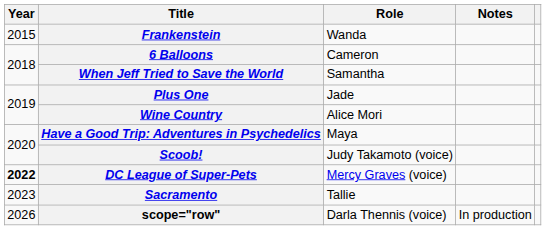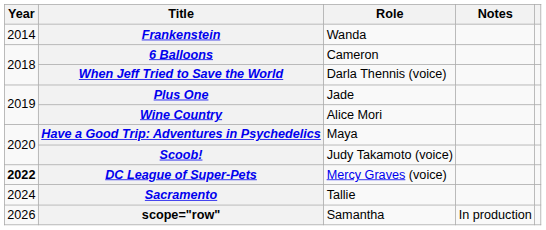(21, 34) 2015 -> (21, 34) 2014
(355, 74) Samantha -> (387, 74) Darla Thennis (voice)
(21, 194) 2023 -> (21, 194) 2024
(387, 214) Darla Thennis (voice) -> (355, 214) Samantha
